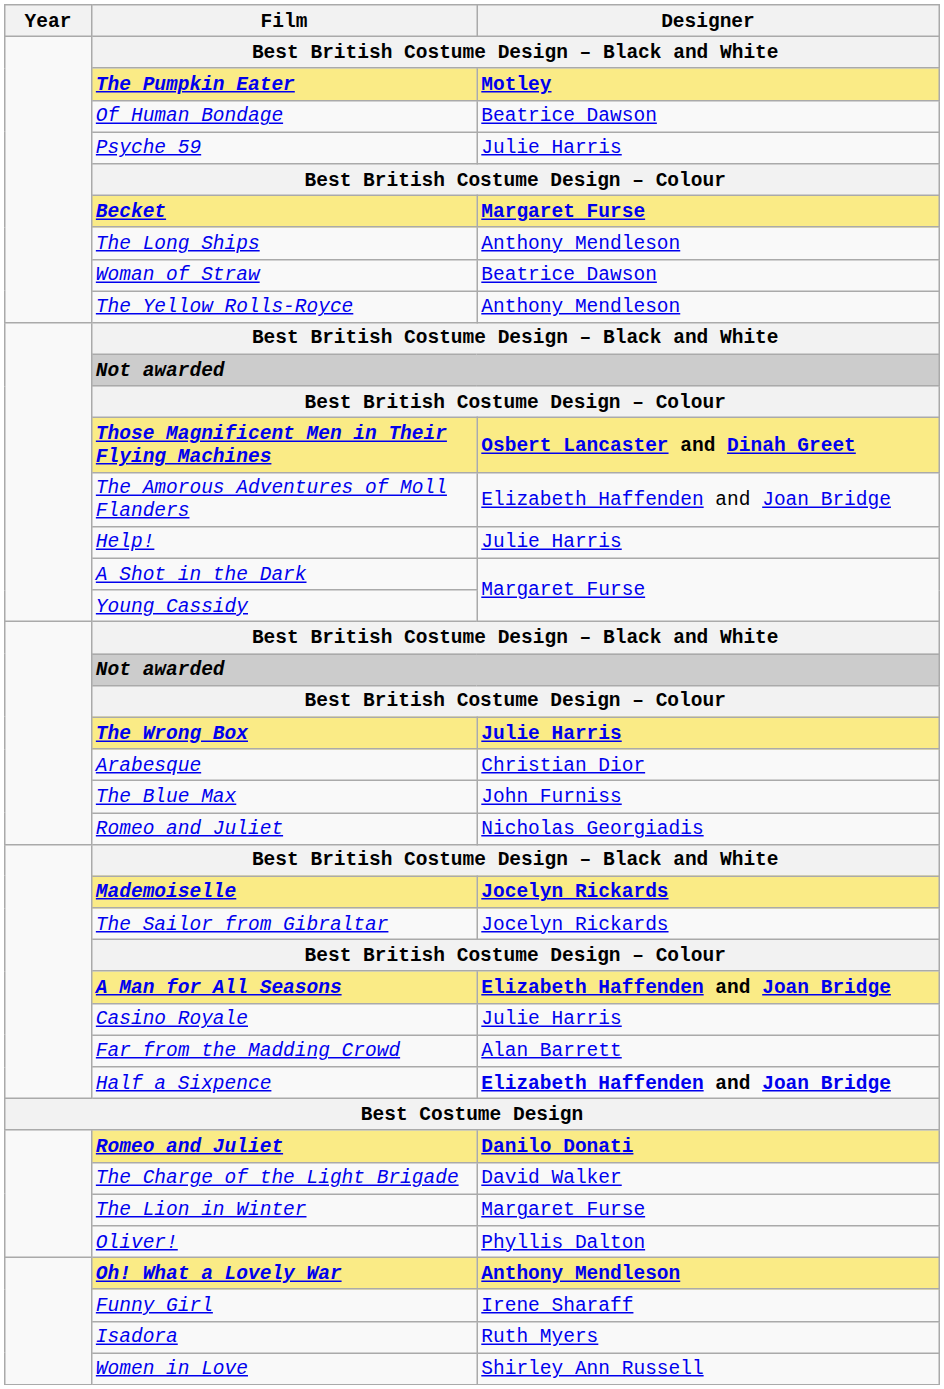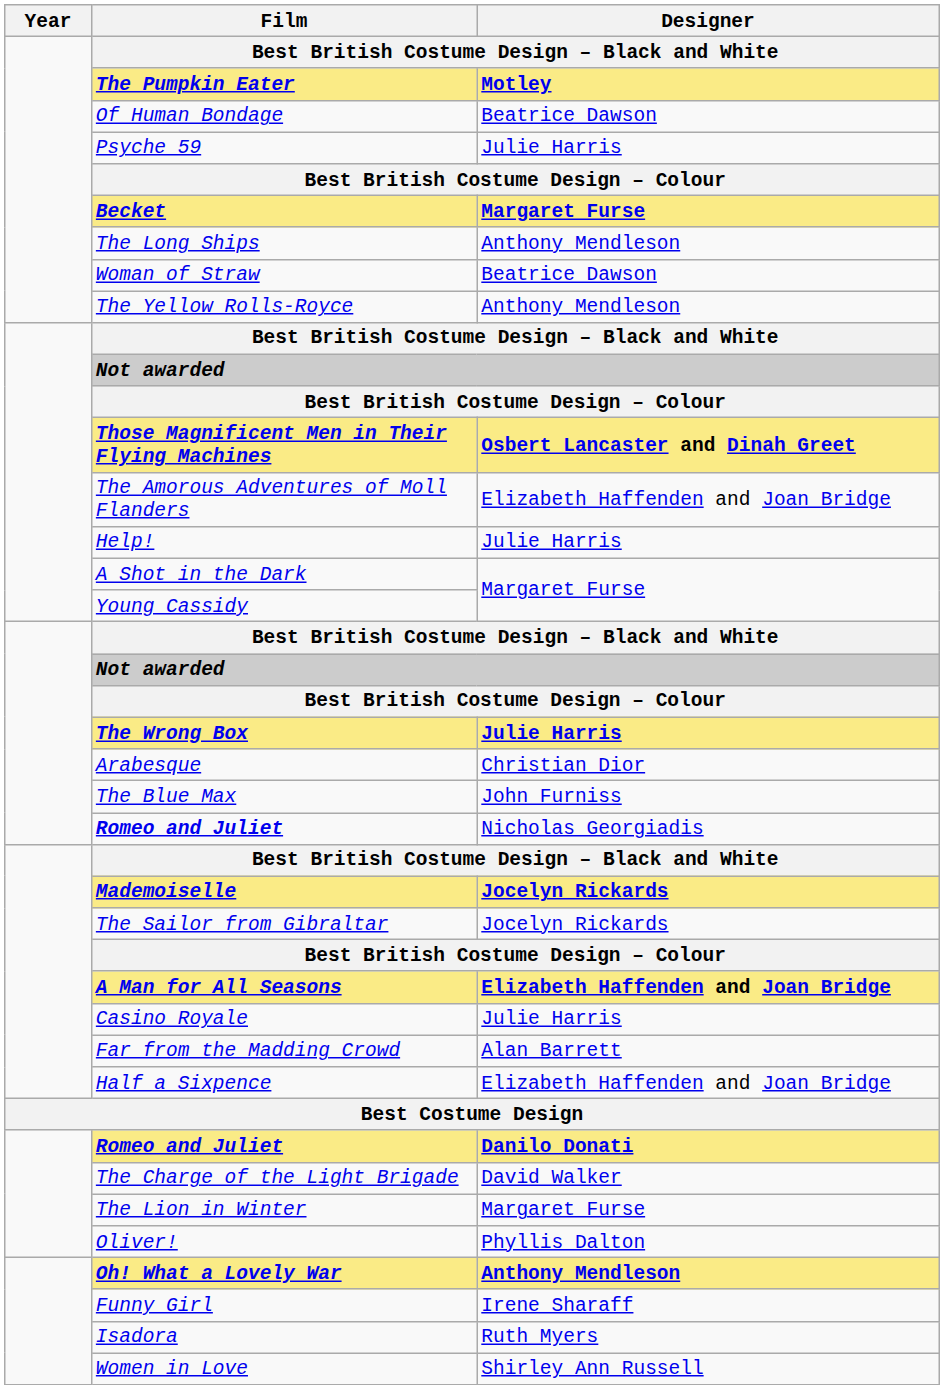(189, 828) normal -> (189, 828) bold
(686, 1083) bold -> (686, 1083) normal
